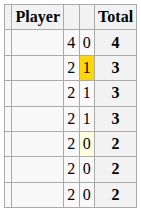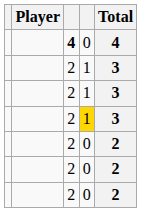(71, 42) normal -> (71, 42) bold
(87, 67) gold background -> (87, 67) no background
(87, 118) no background -> (87, 118) gold background
(87, 144) lightyellow background -> (87, 144) no background
